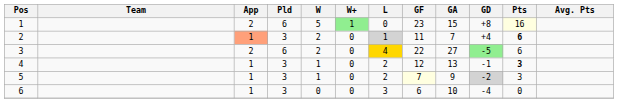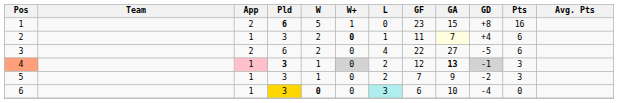(285, 25) normal -> (285, 25) bold
(352, 25) lightgreen background -> (352, 25) no background
(520, 25) lightyellow background -> (520, 25) no background
(251, 38) lightsalmon background -> (251, 38) no background
(352, 38) normal -> (352, 38) bold
(385, 38) lightgrey background -> (385, 38) no background
(452, 38) no background -> (452, 38) lightyellow background
(520, 38) bold -> (520, 38) normal
(385, 51) gold background -> (385, 51) no background
(486, 51) lightgreen background -> (486, 51) no background
(21, 65) no background -> (21, 65) lightsalmon background
(251, 65) no background -> (251, 65) pink background
(285, 65) normal -> (285, 65) bold
(352, 65) no background -> (352, 65) lightgrey background
(452, 65) normal -> (452, 65) bold
(486, 65) no background -> (486, 65) lightgrey background
(520, 65) bold -> (520, 65) normal
(419, 78) lightyellow background -> (419, 78) no background
(486, 78) lightgrey background -> (486, 78) no background
(285, 92) no background -> (285, 92) gold background
(318, 92) normal -> (318, 92) bold
(385, 92) no background -> (385, 92) paleturquoise background
